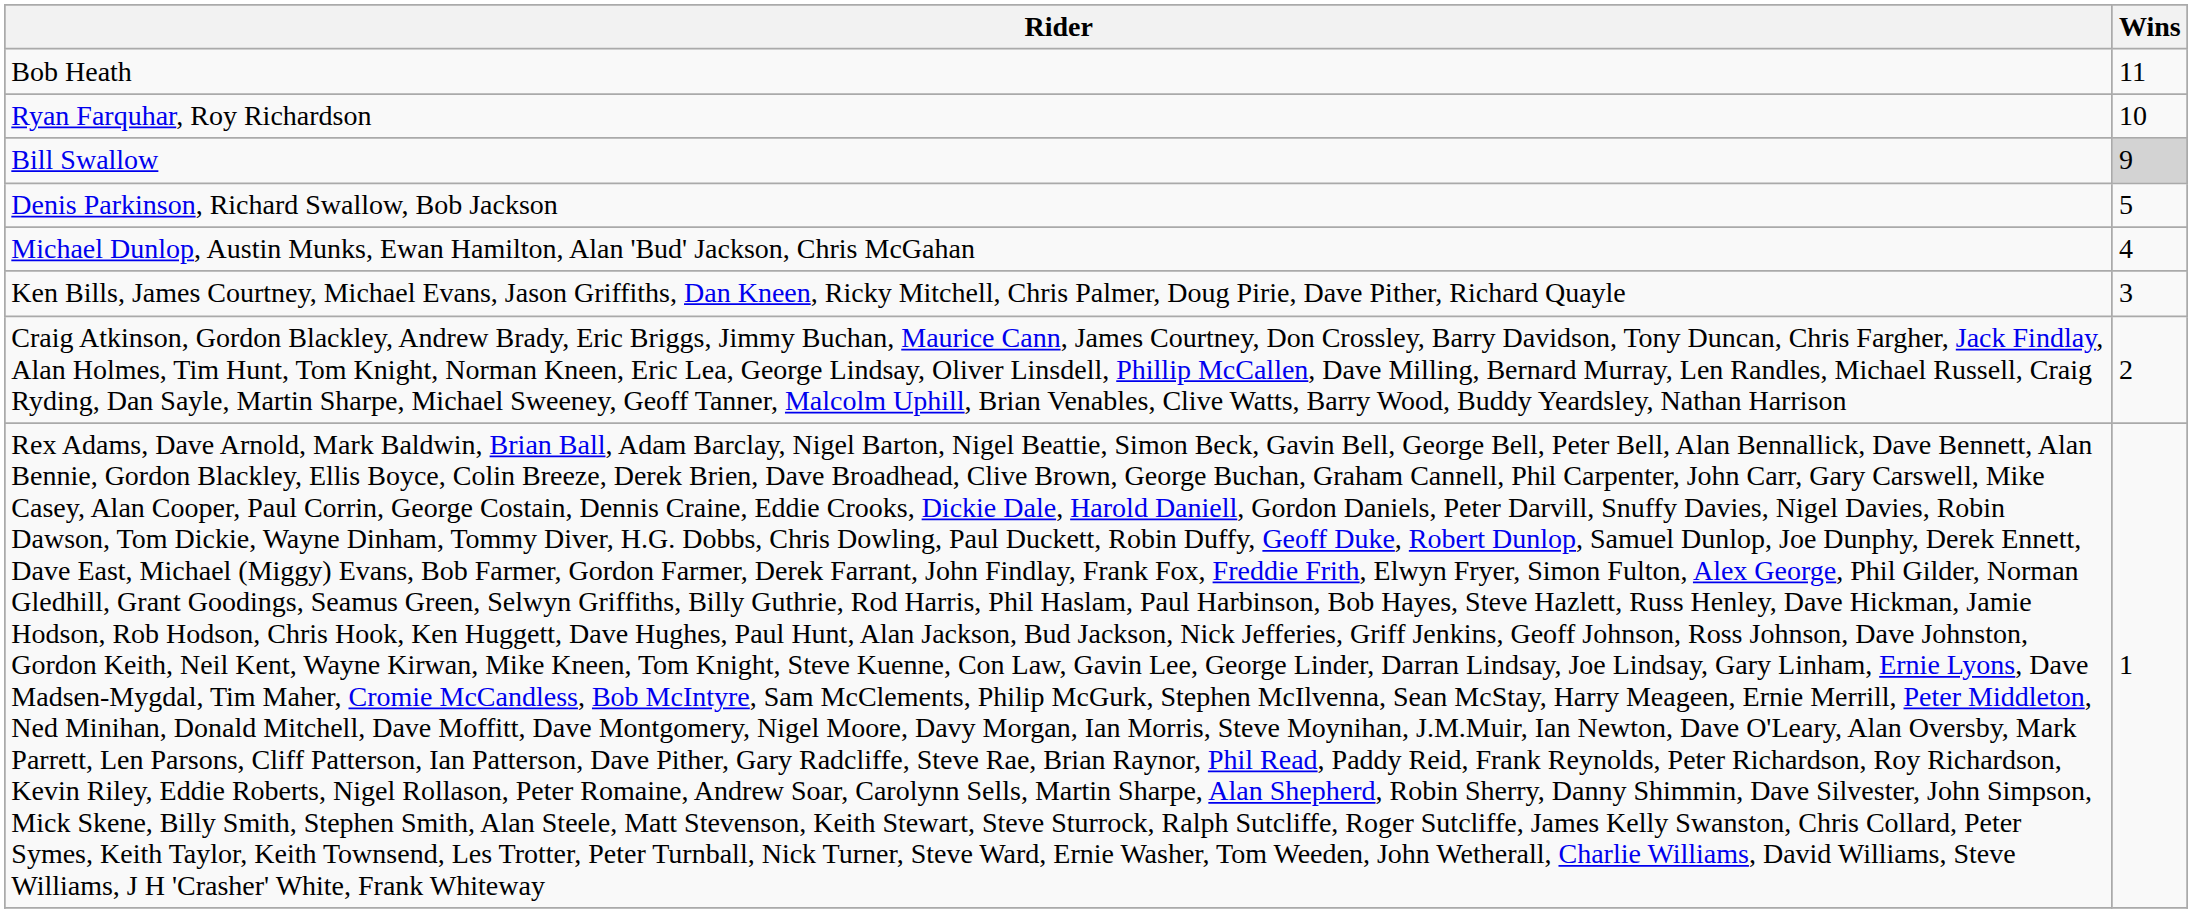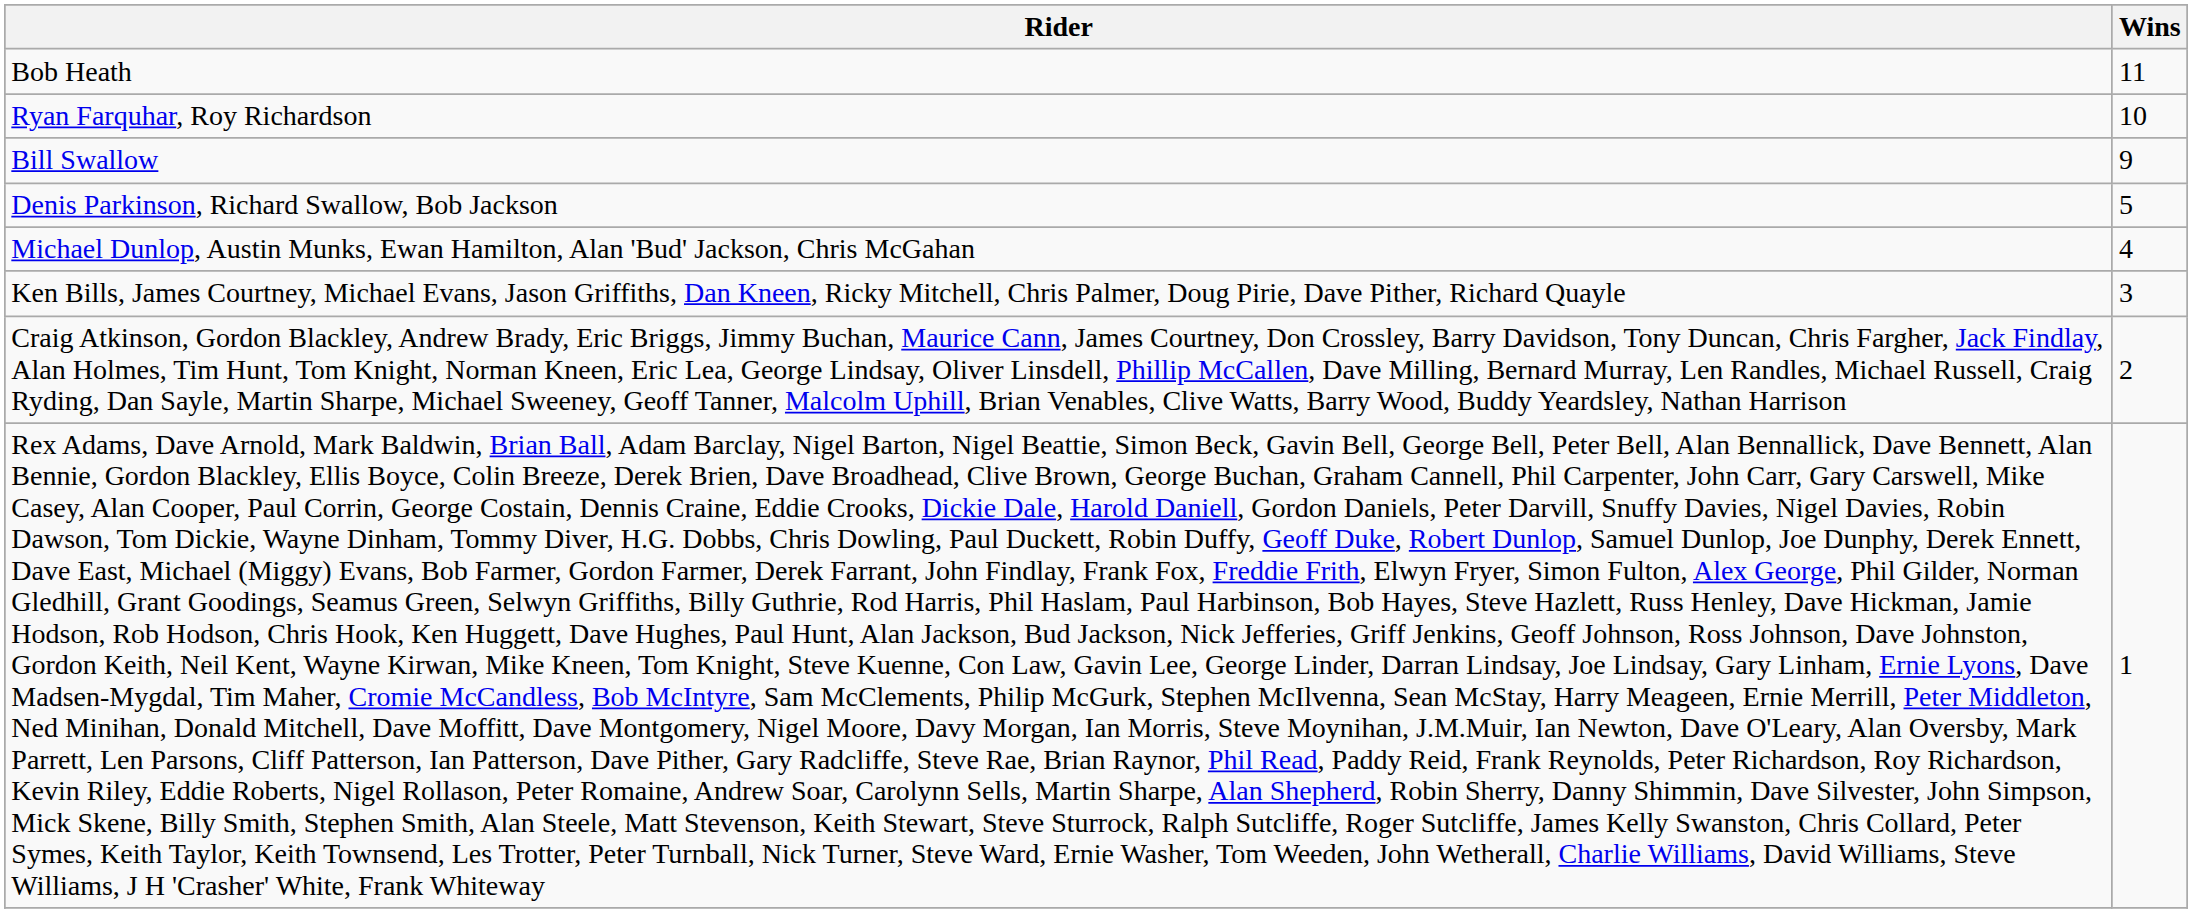(2126, 159) lightgrey background -> (2126, 159) no background
